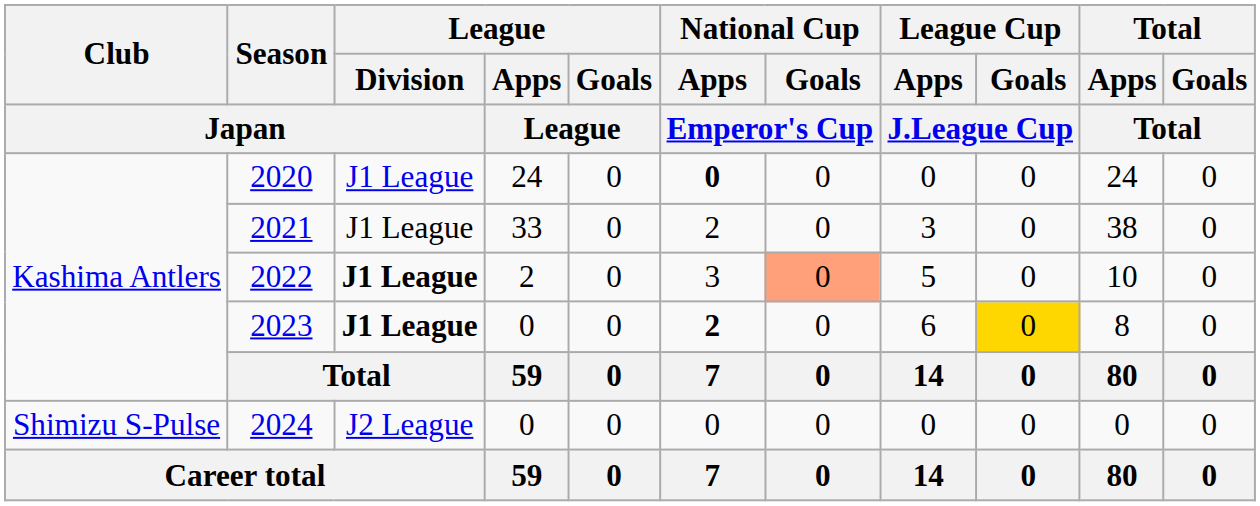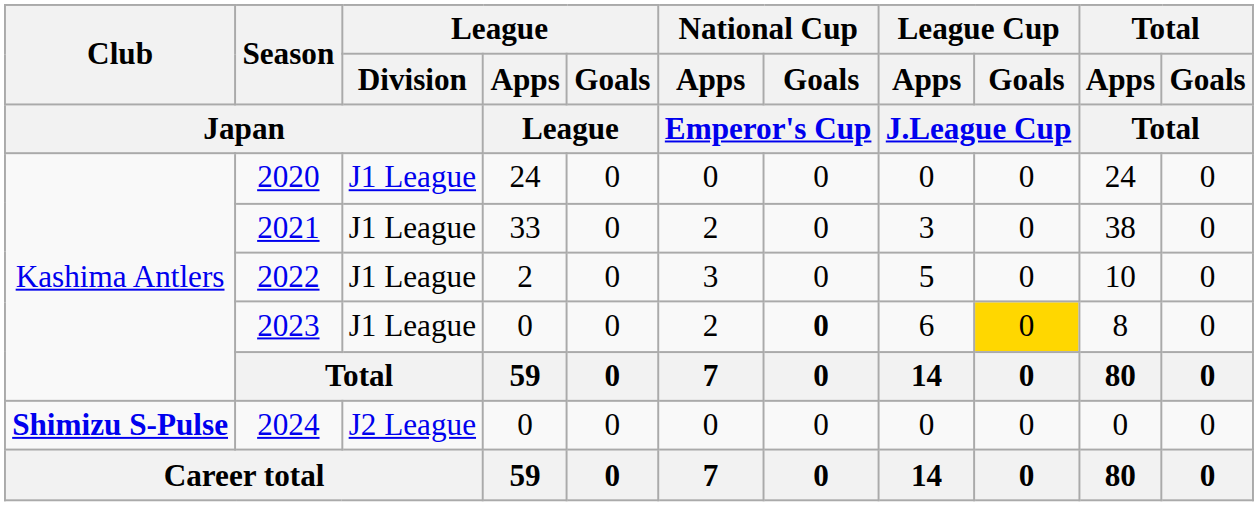(712, 177) bold -> (711, 177) normal
(410, 276) bold -> (412, 276) normal
(823, 276) lightsalmon background -> (821, 276) no background
(410, 326) bold -> (412, 326) normal
(712, 326) bold -> (711, 326) normal
(823, 326) normal -> (821, 326) bold
(117, 425) normal -> (120, 425) bold
